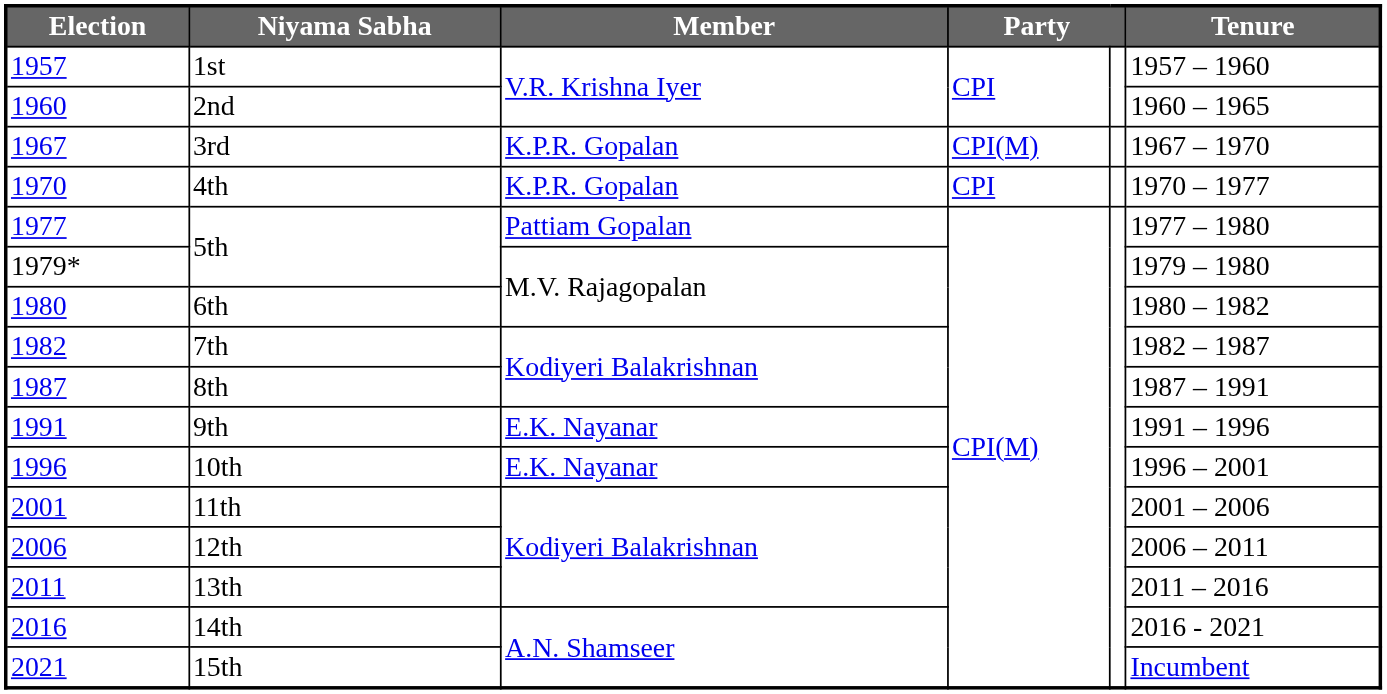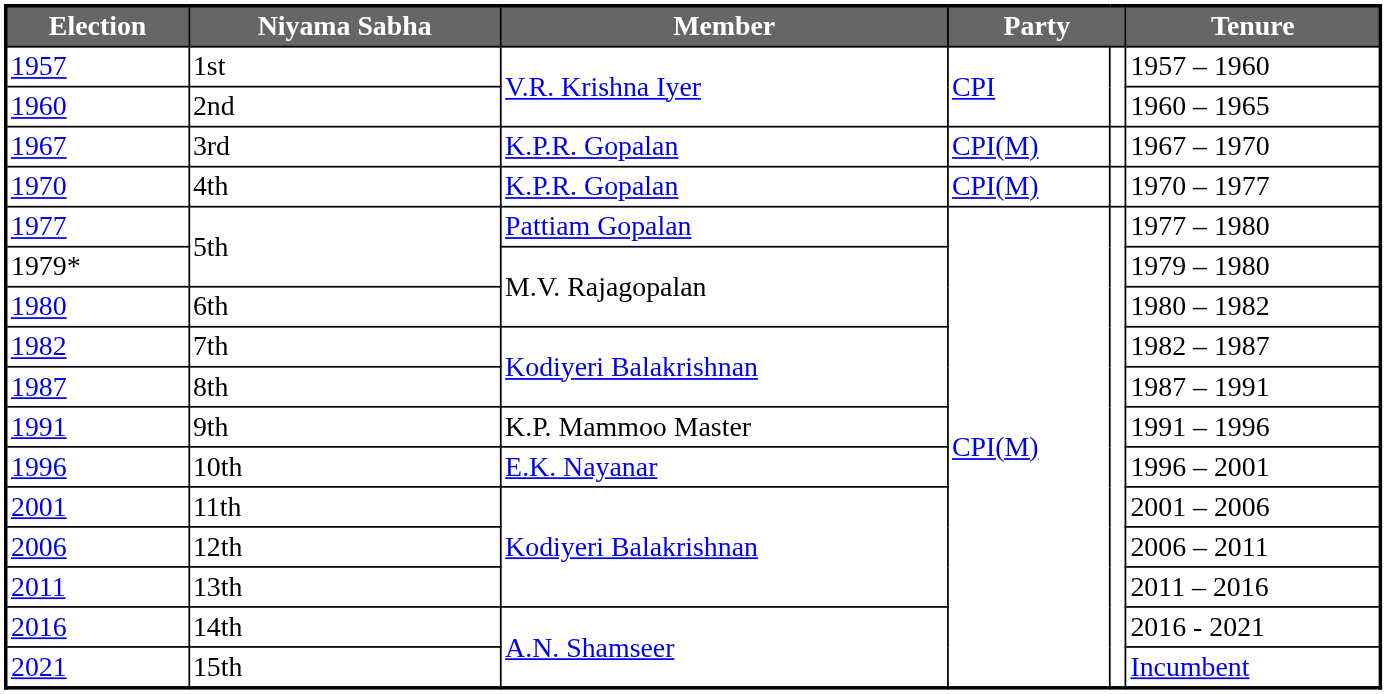(974, 186) CPI -> (995, 186) CPI(M)
(581, 426) E.K. Nayanar -> (628, 426) K.P. Mammoo Master
